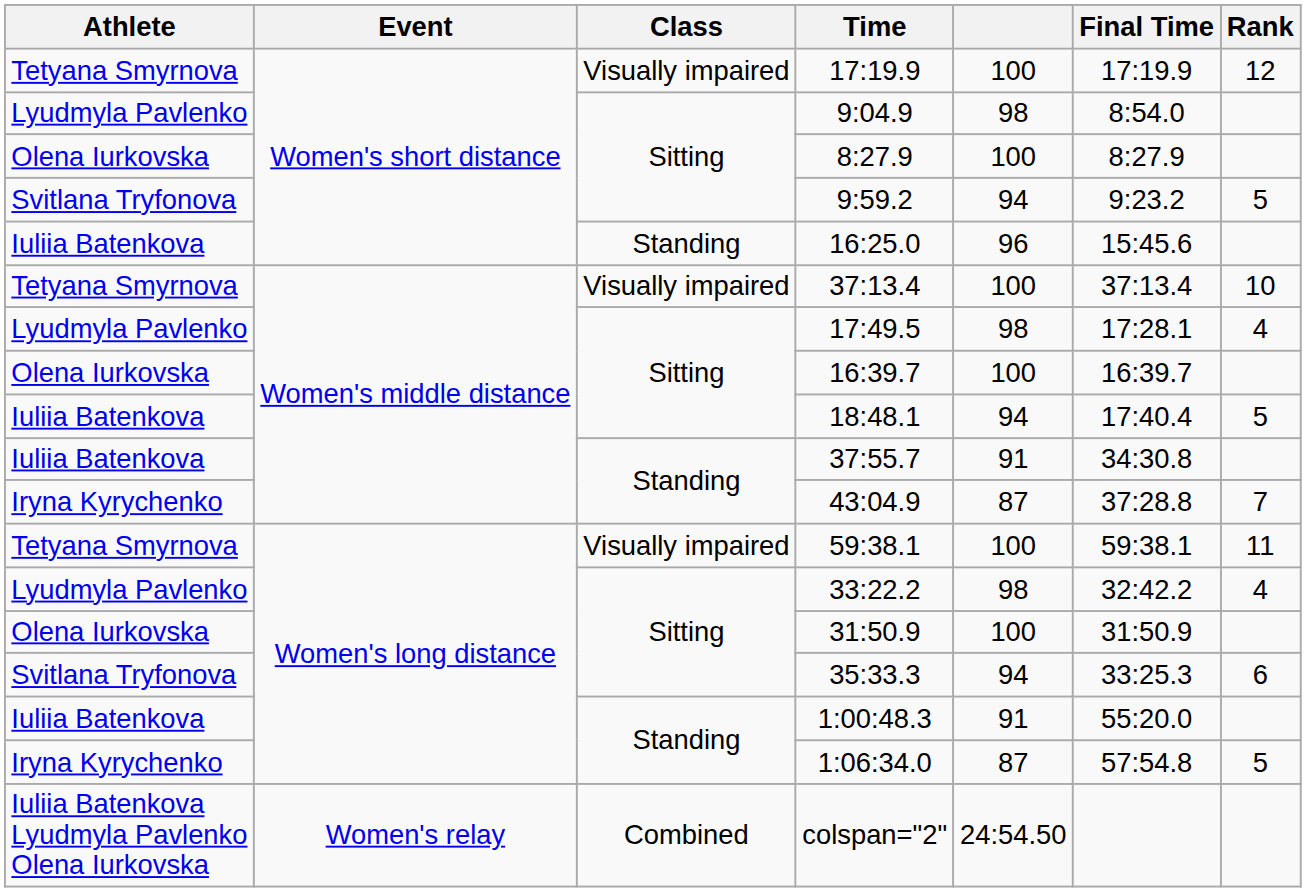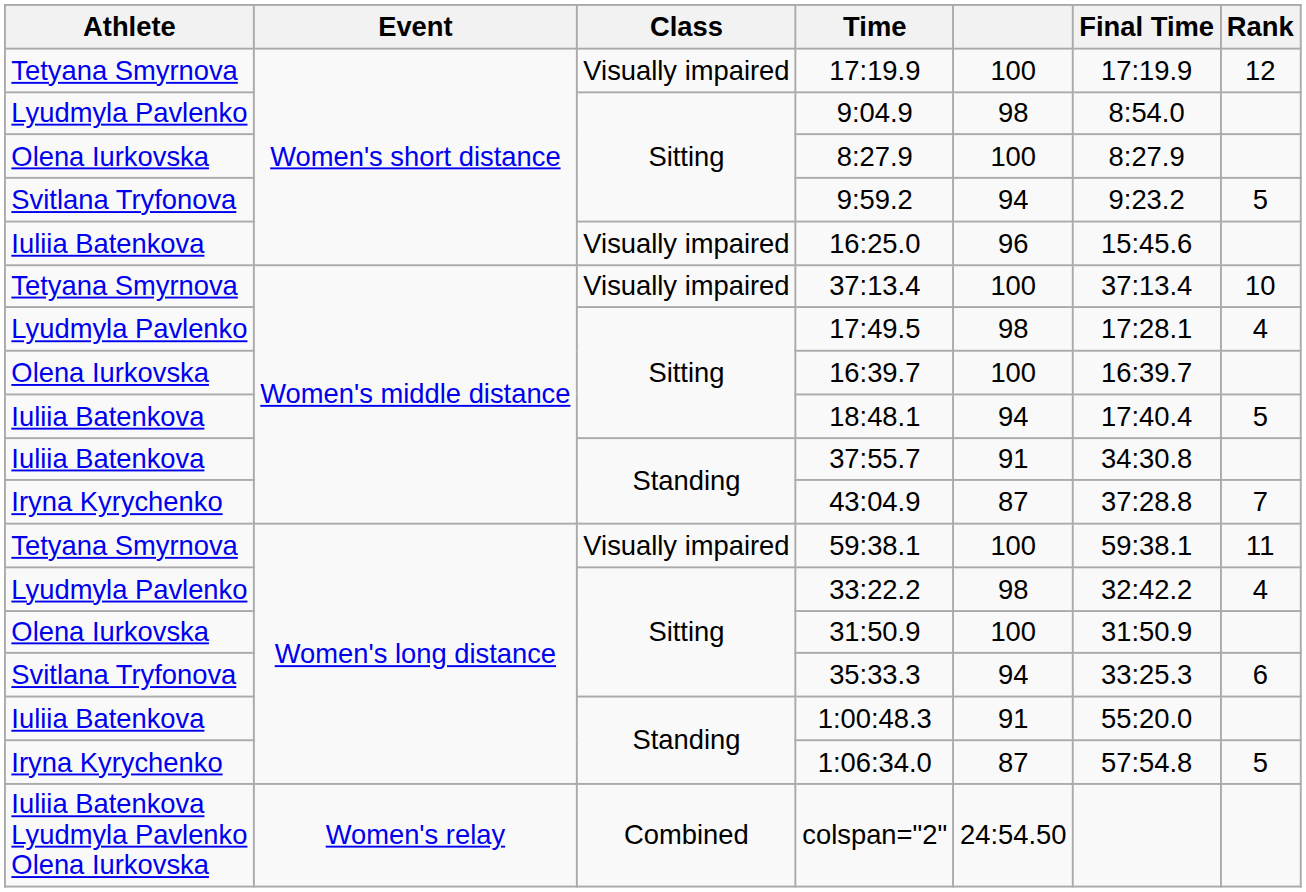(686, 243) Standing -> (686, 243) Visually impaired
